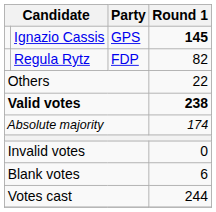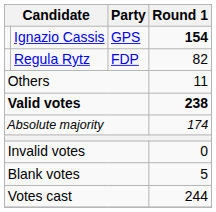(196, 37) 145 -> (196, 37) 154
(200, 81) 22 -> (201, 81) 11
(204, 174) 6 -> (204, 174) 5
